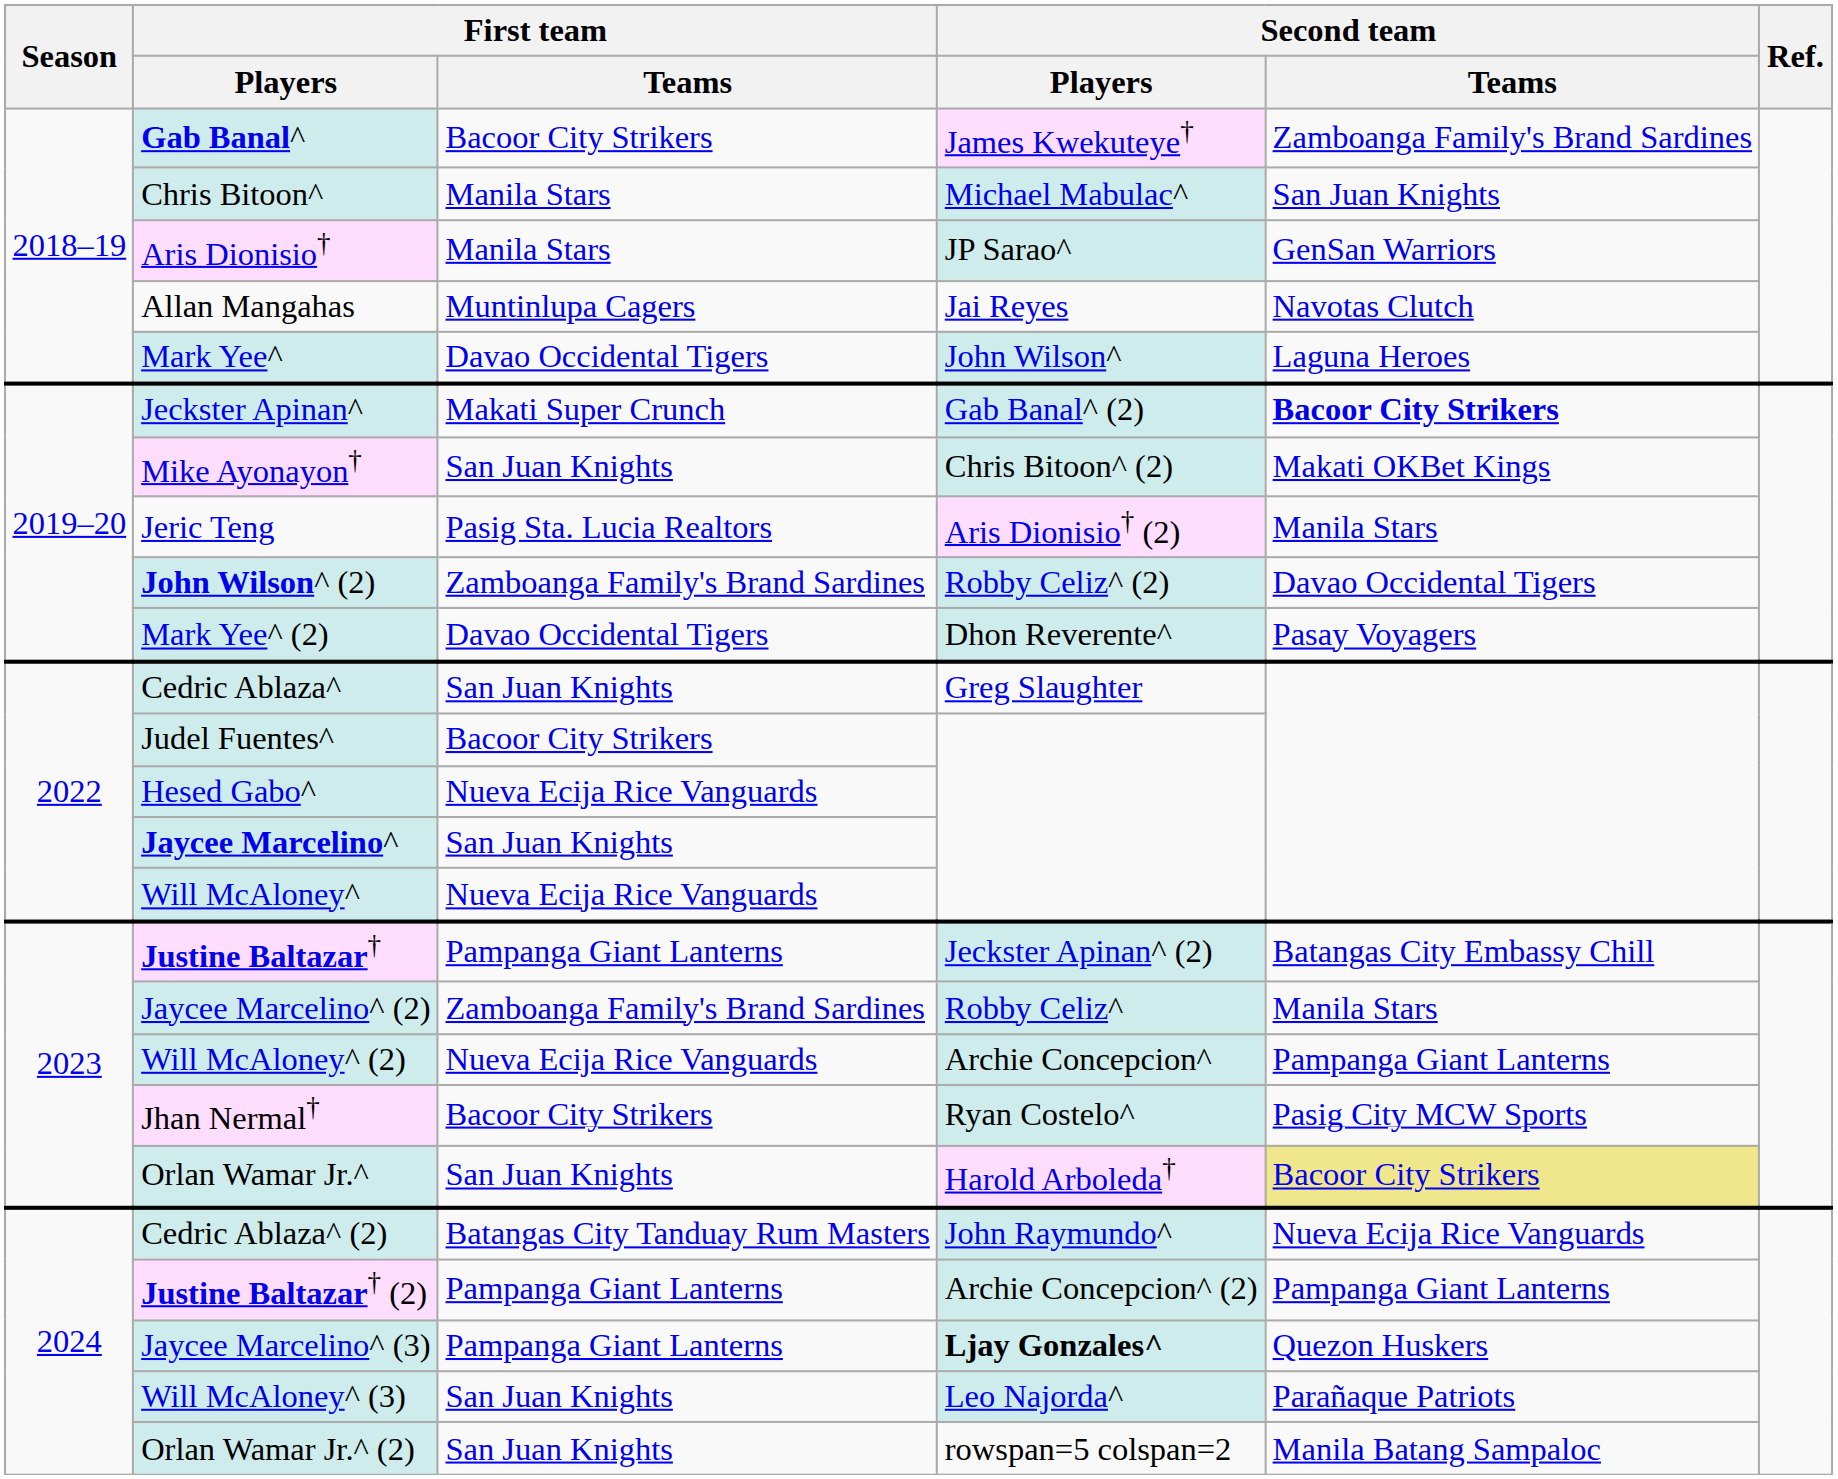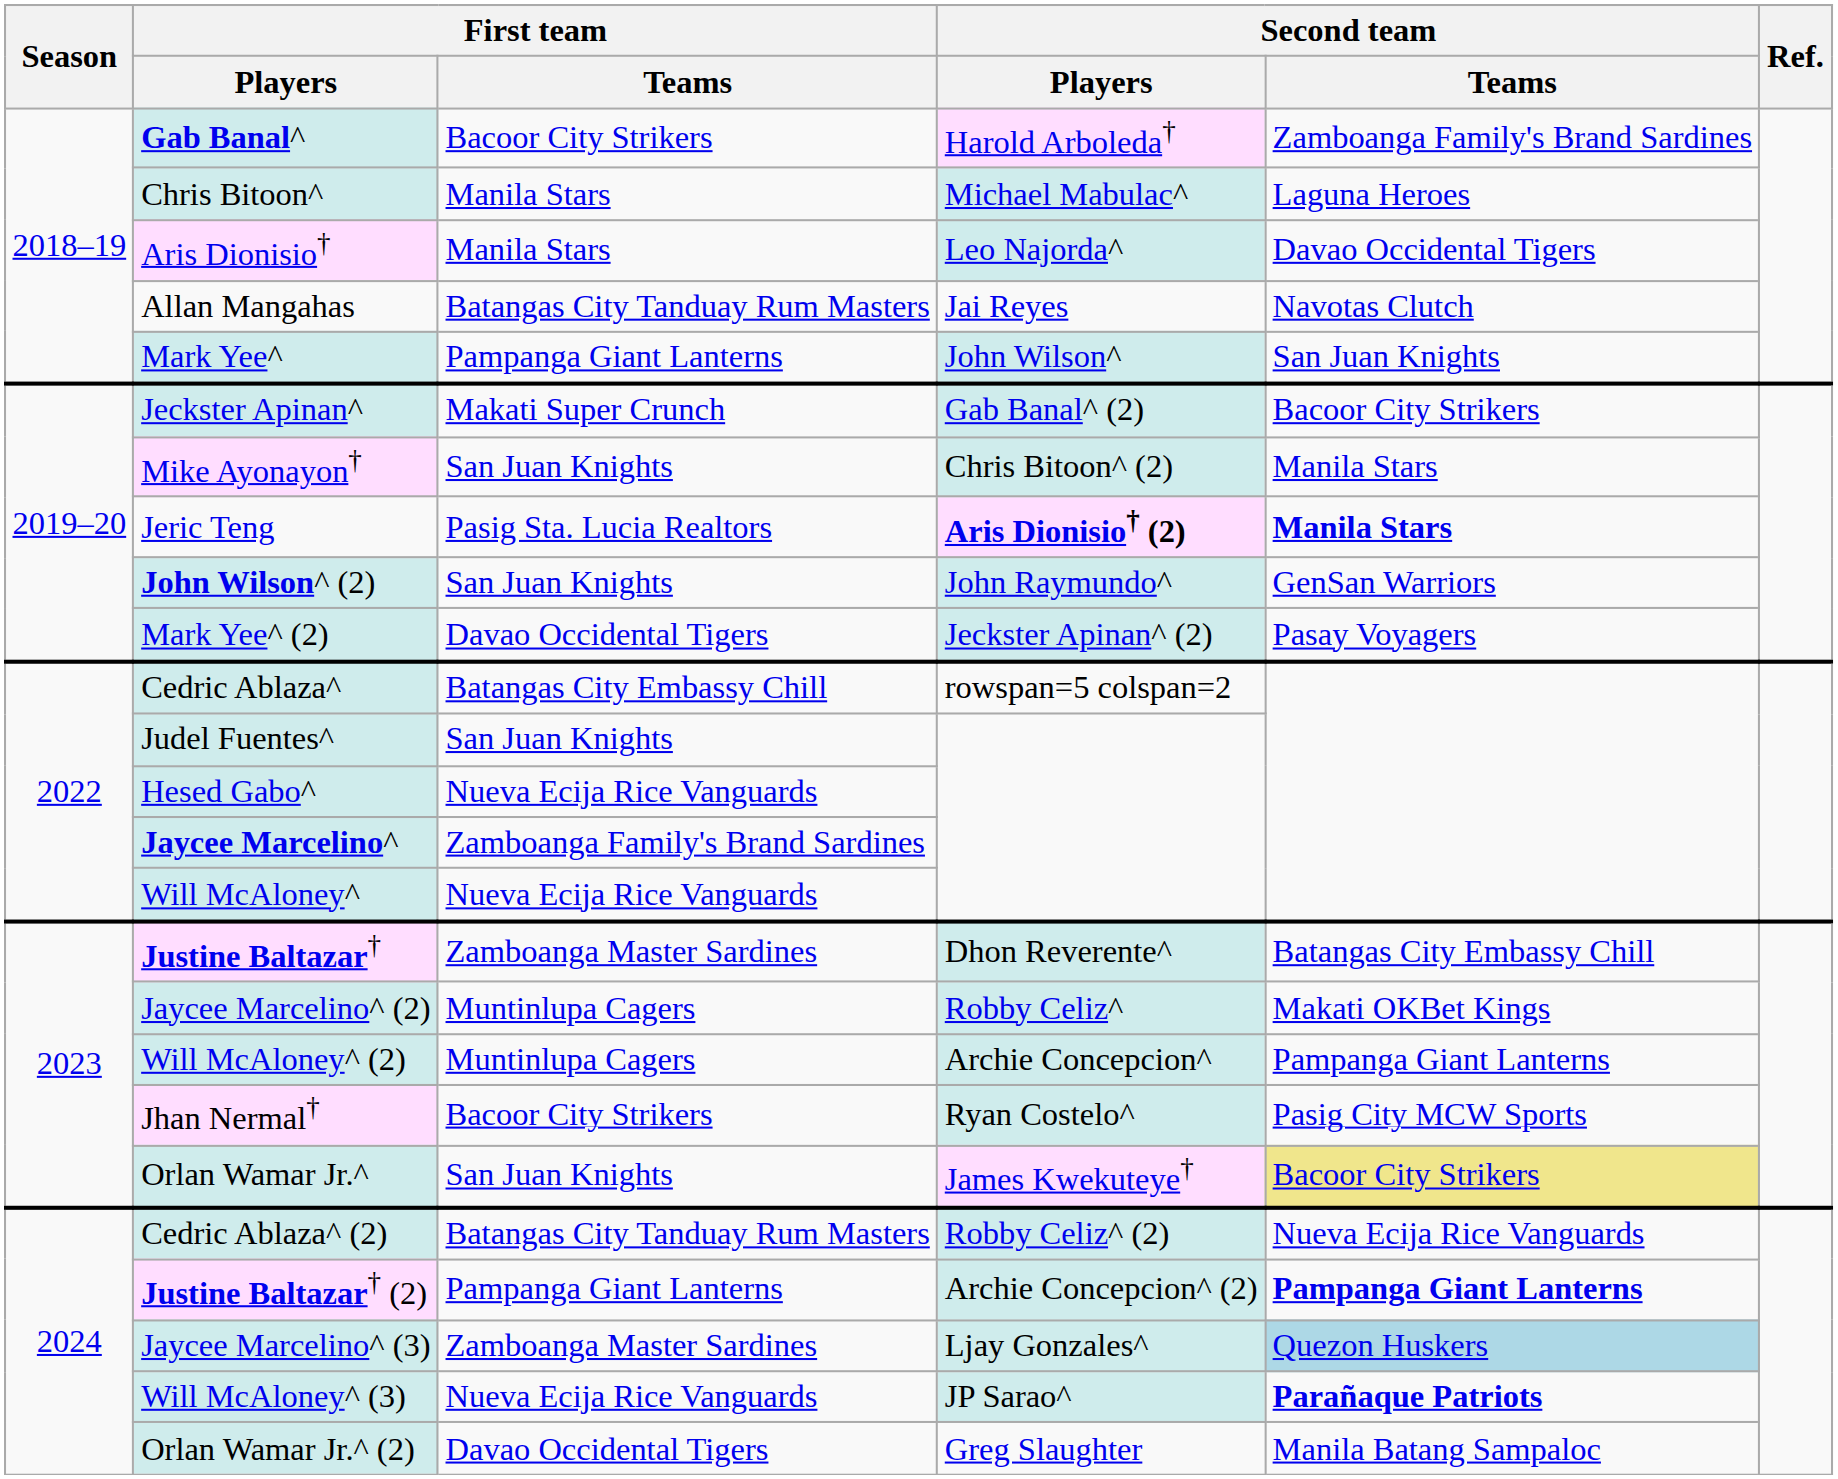(1069, 137) James Kwekuteye† -> (1060, 137) Harold Arboleda†
(1386, 193) San Juan Knights -> (1371, 193) Laguna Heroes
(1008, 249) JP Sarao^ -> (1034, 249) Leo Najorda^
(1384, 249) GenSan Warriors -> (1434, 249) Davao Occidental Tigers
(570, 305) Muntinlupa Cagers -> (688, 305) Batangas City Tanduay Rum Masters
(607, 356) Davao Occidental Tigers -> (614, 356) Pampanga Giant Lanterns
(1371, 356) Laguna Heroes -> (1386, 356) San Juan Knights
(1416, 410) bold -> (1406, 410) normal
(1412, 466) Makati OKBet Kings -> (1355, 466) Manila Stars
(1063, 526) normal -> (1065, 526) bold
(1355, 526) normal -> (1362, 526) bold
(685, 582) Zamboanga Family's Brand Sardines -> (559, 582) San Juan Knights
(1057, 582) Robby Celiz^ (2) -> (1058, 582) John Raymundo^
(1434, 582) Davao Occidental Tigers -> (1384, 582) GenSan Warriors
(1058, 634) Dhon Reverente^ -> (1079, 634) Jeckster Apinan^ (2)
(559, 687) San Juan Knights -> (636, 687) Batangas City Embassy Chill
(1044, 687) Greg Slaughter -> (1088, 687) rowspan=5 colspan=2
(579, 739) Bacoor City Strikers -> (559, 739) San Juan Knights
(559, 842) San Juan Knights -> (685, 842) Zamboanga Family's Brand Sardines
(614, 951) Pampanga Giant Lanterns -> (631, 951) Zamboanga Master Sardines
(1079, 951) Jeckster Apinan^ (2) -> (1058, 951) Dhon Reverente^
(685, 1007) Zamboanga Family's Brand Sardines -> (570, 1007) Muntinlupa Cagers
(1355, 1007) Manila Stars -> (1412, 1007) Makati OKBet Kings
(631, 1058) Nueva Ecija Rice Vanguards -> (570, 1058) Muntinlupa Cagers
(1060, 1175) Harold Arboleda† -> (1069, 1175) James Kwekuteye†
(1058, 1233) John Raymundo^ -> (1057, 1233) Robby Celiz^ (2)
(1441, 1289) normal -> (1458, 1289) bold
(614, 1344) Pampanga Giant Lanterns -> (631, 1344) Zamboanga Master Sardines
(1054, 1344) bold -> (1047, 1344) normal
(1380, 1344) no background -> (1380, 1344) lightblue background
(559, 1396) San Juan Knights -> (631, 1396) Nueva Ecija Rice Vanguards
(1034, 1396) Leo Najorda^ -> (1008, 1396) JP Sarao^
(1394, 1396) normal -> (1407, 1396) bold
(559, 1447) San Juan Knights -> (607, 1447) Davao Occidental Tigers
(1088, 1447) rowspan=5 colspan=2 -> (1044, 1447) Greg Slaughter
